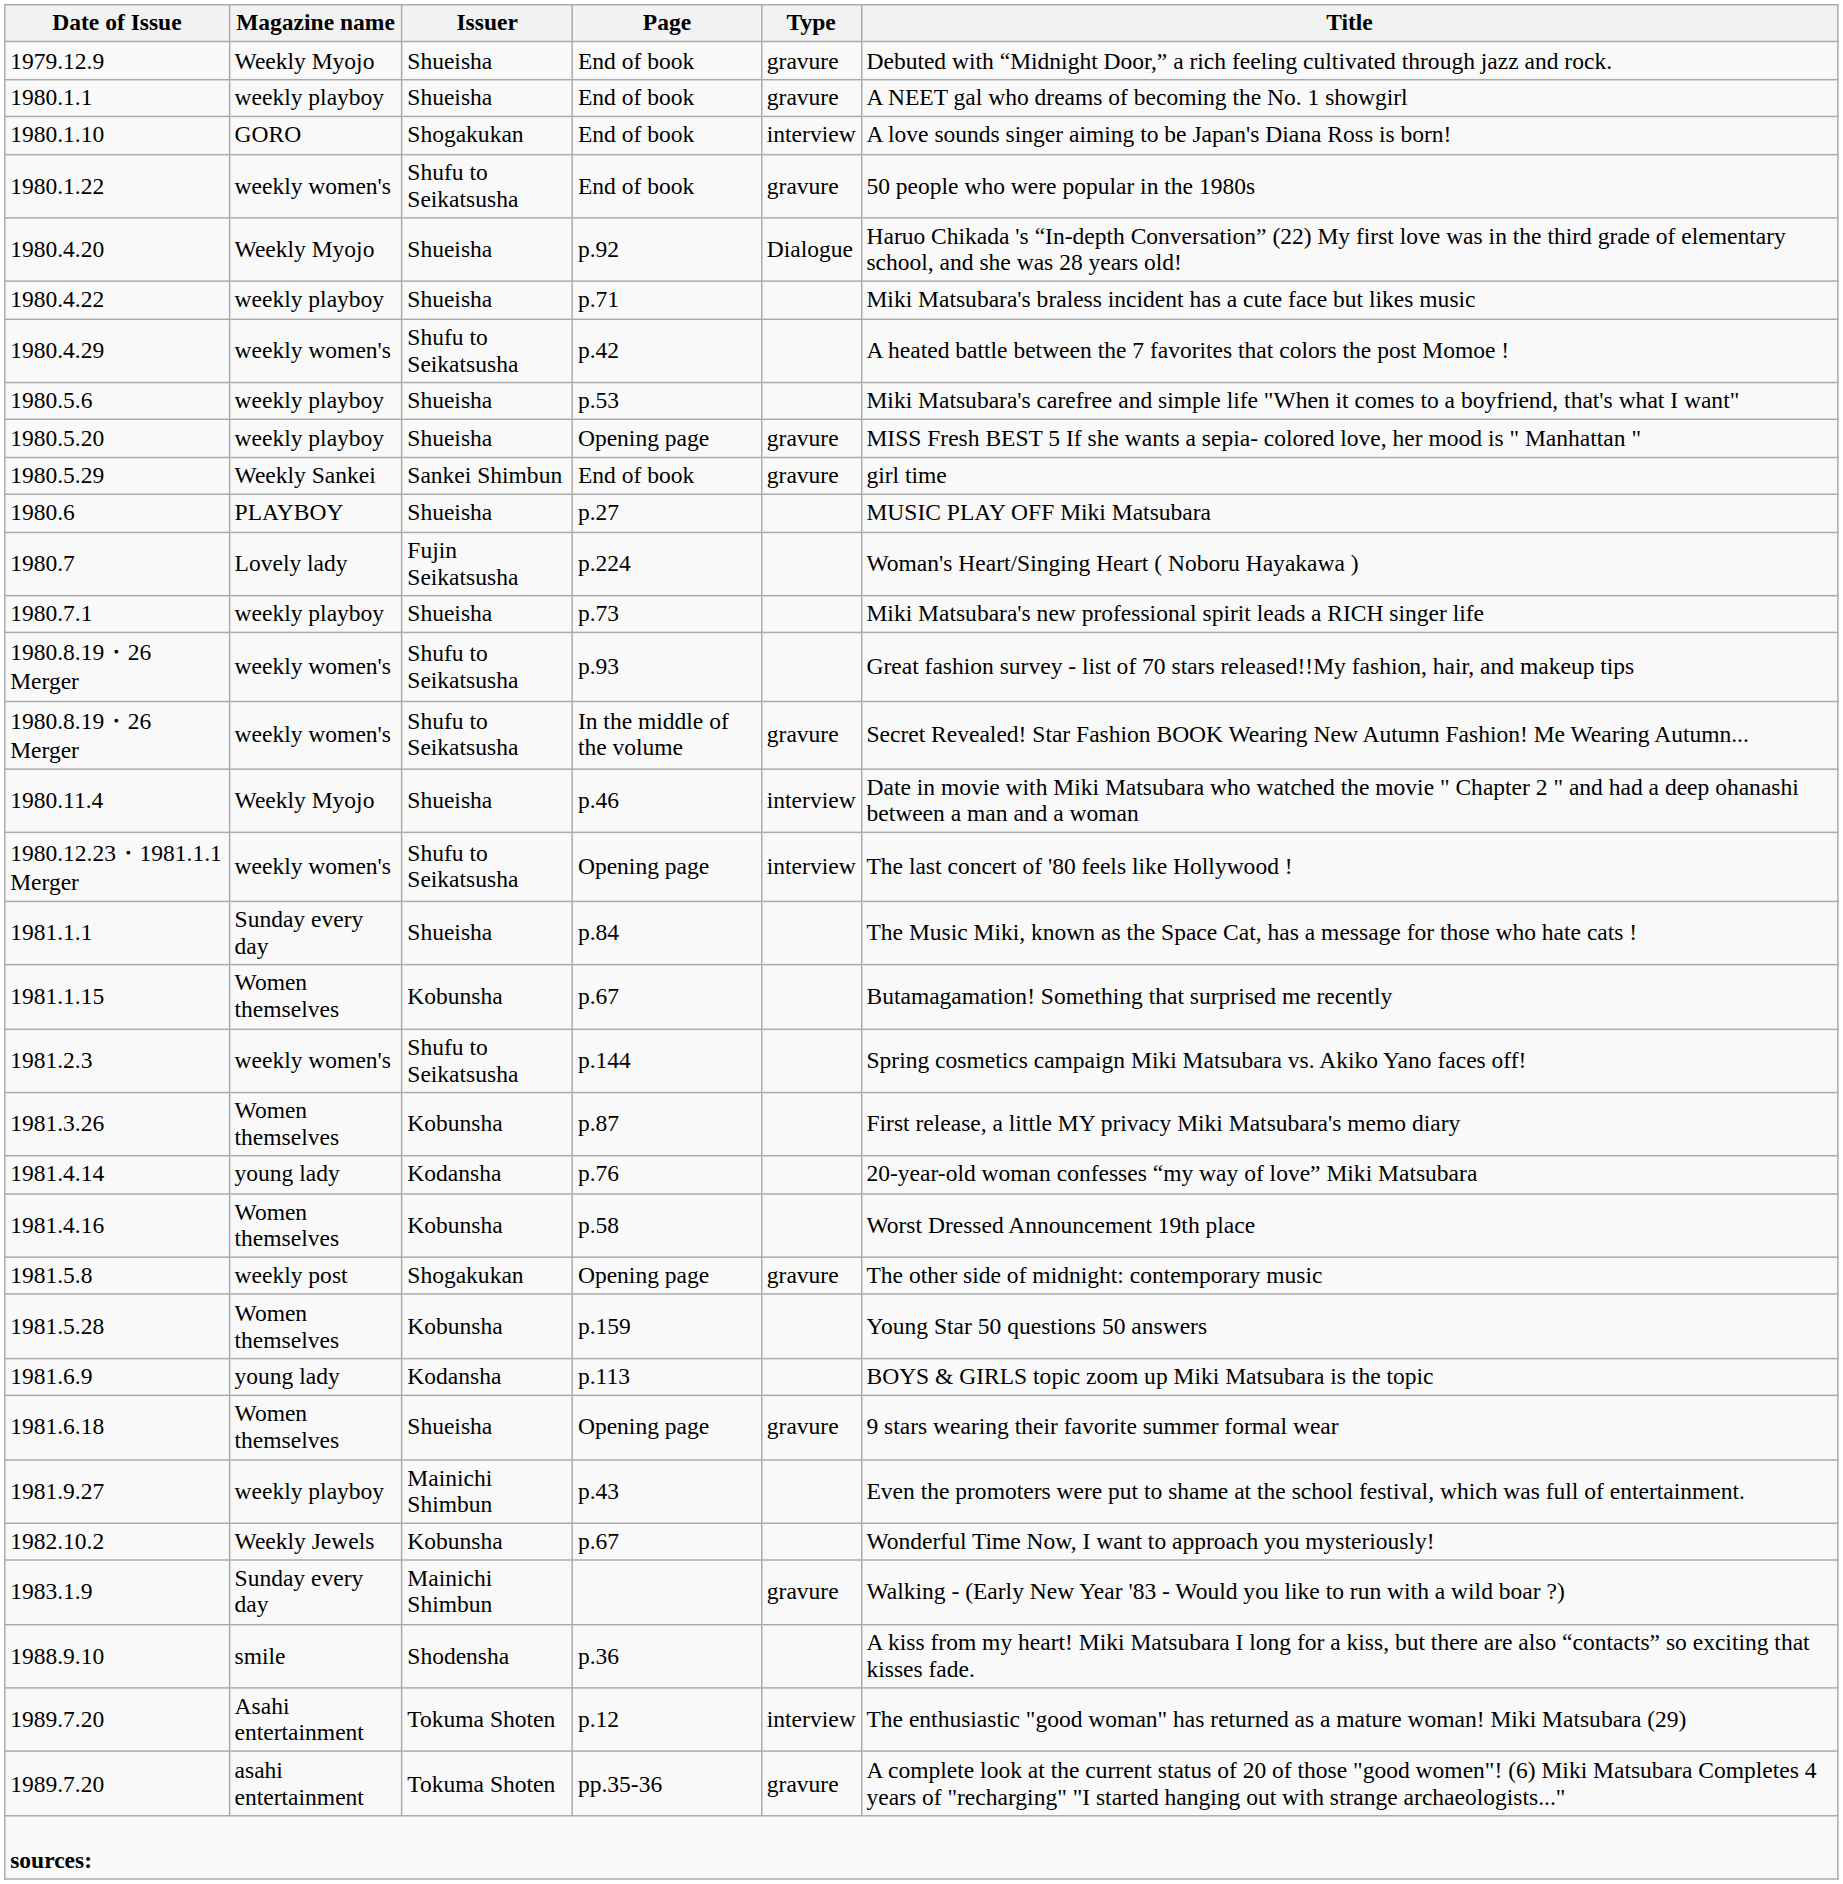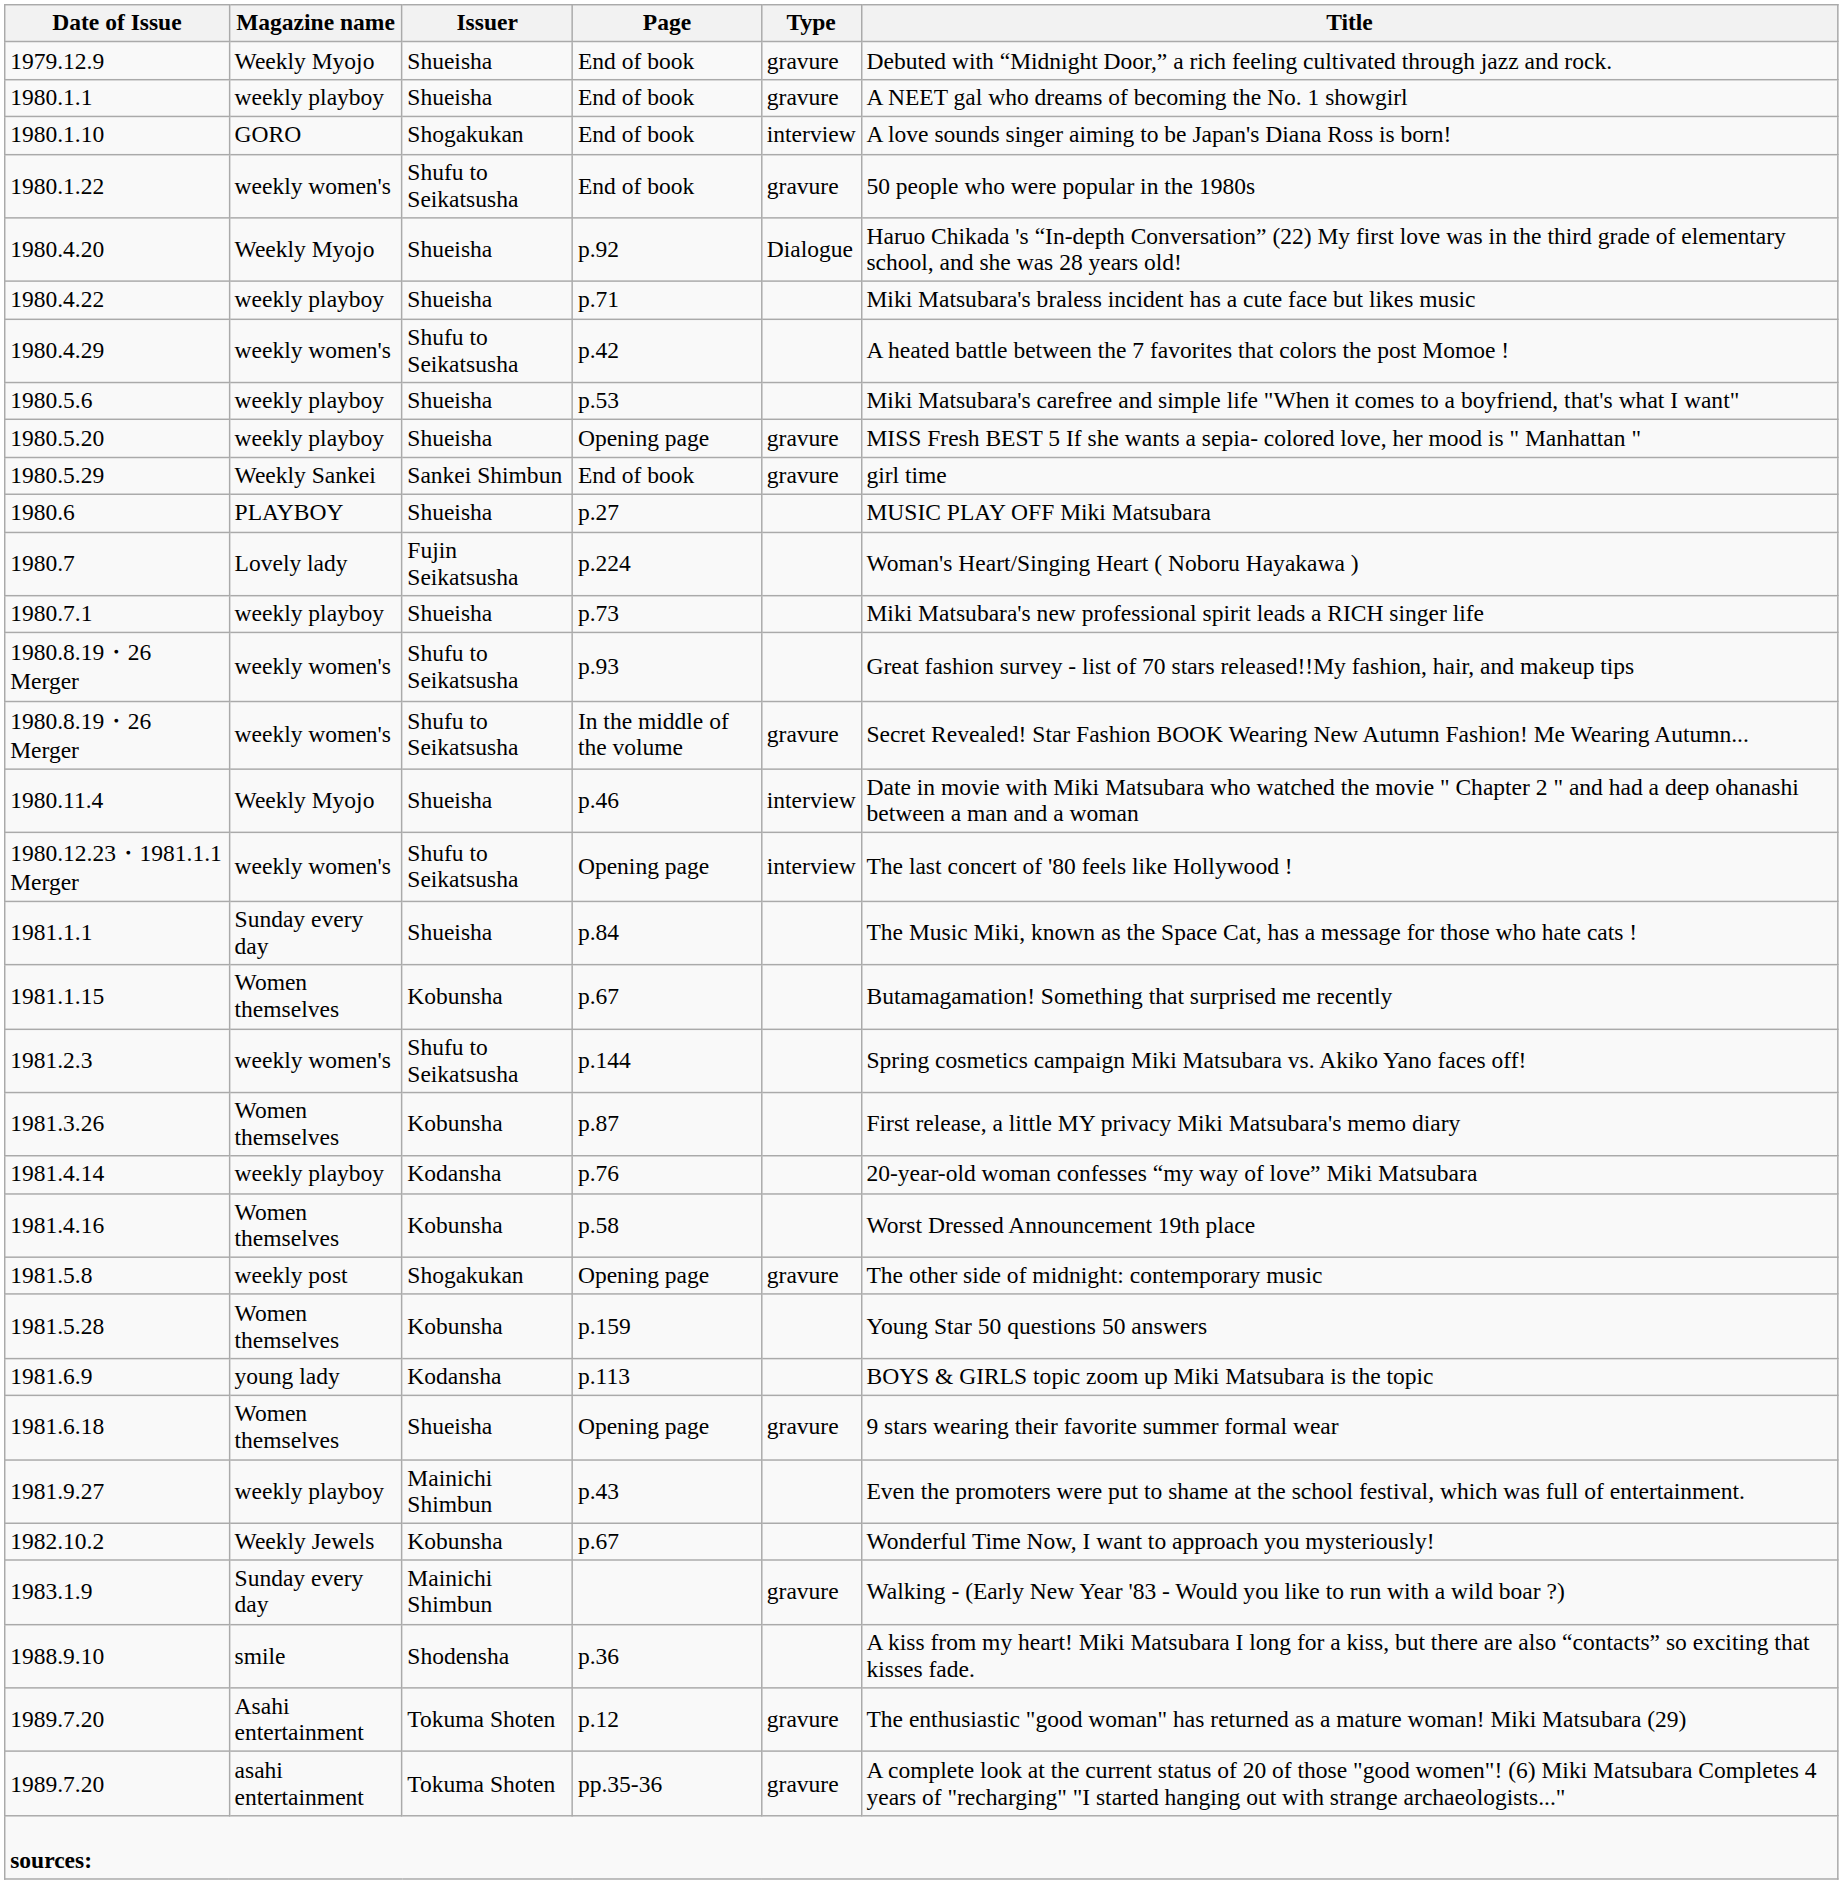(287, 1174) young lady -> (309, 1174) weekly playboy
(811, 1719) interview -> (803, 1719) gravure
